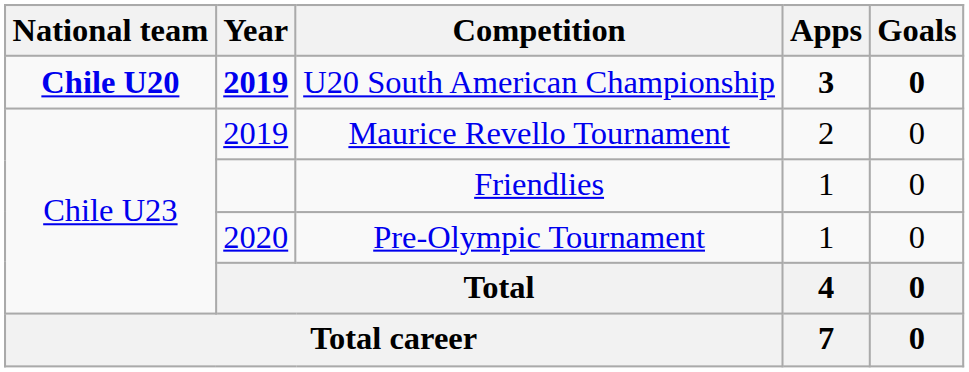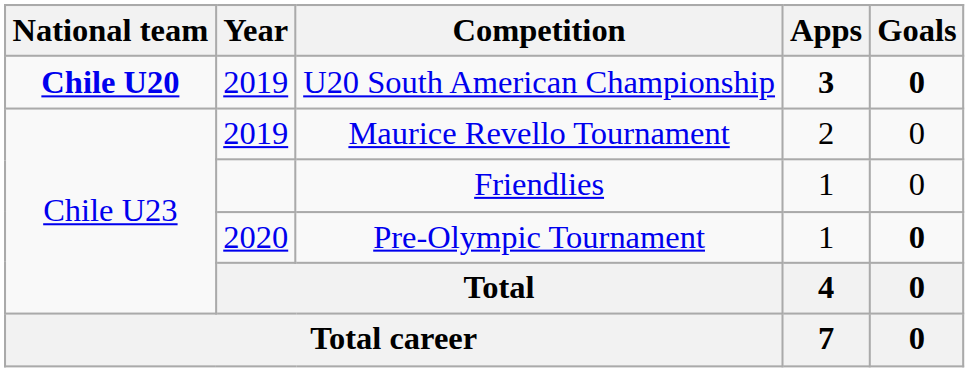(256, 81) bold -> (256, 81) normal
(917, 236) normal -> (917, 236) bold
